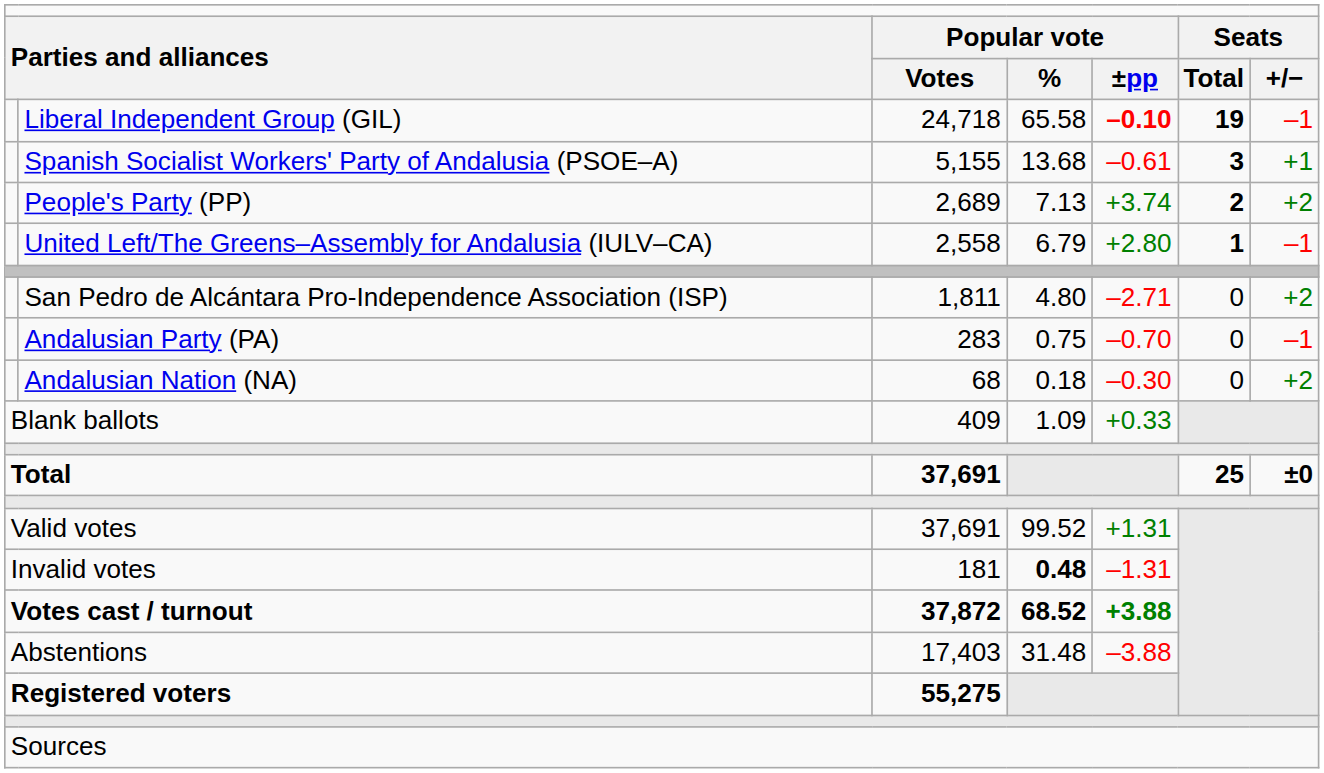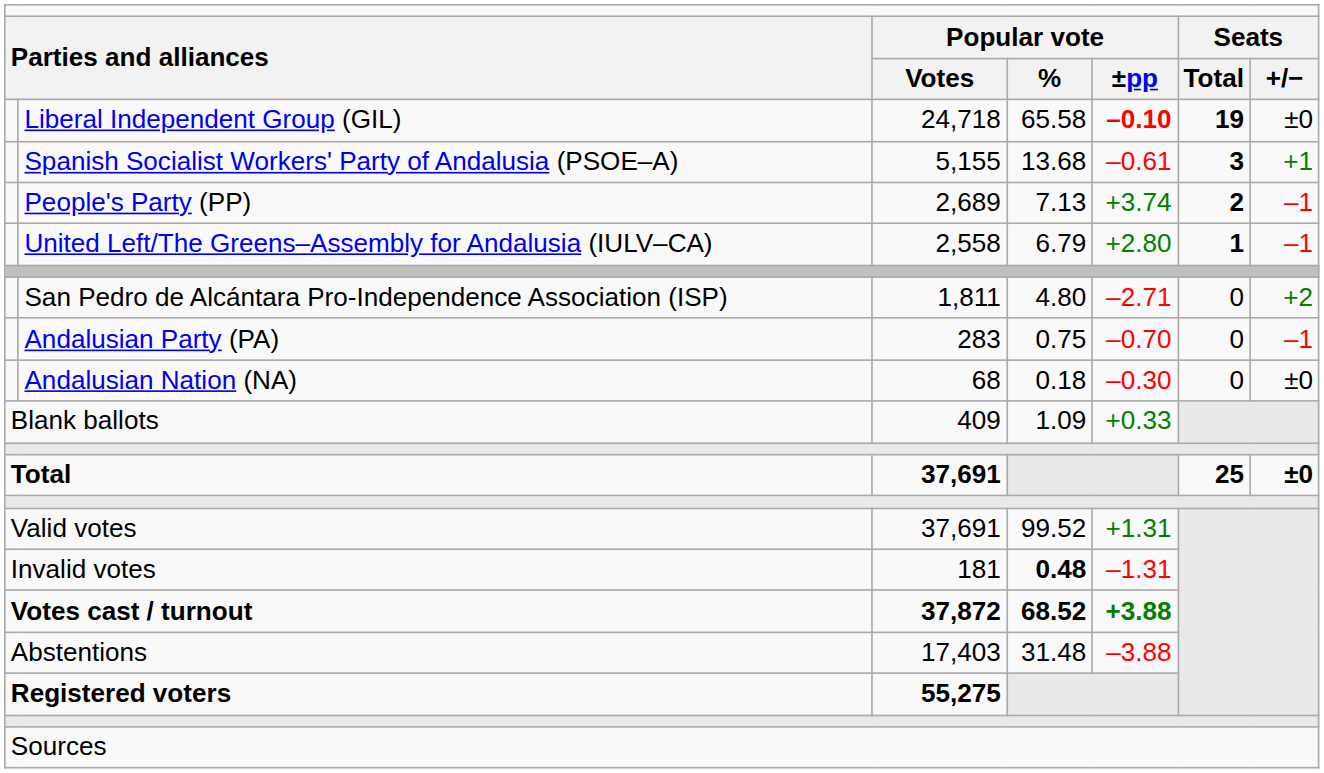(1299, 119) –1 -> (1299, 119) ±0
(1298, 202) +2 -> (1299, 202) –1
(1298, 380) +2 -> (1299, 380) ±0
